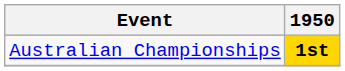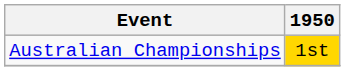(312, 51) bold -> (312, 51) normal
